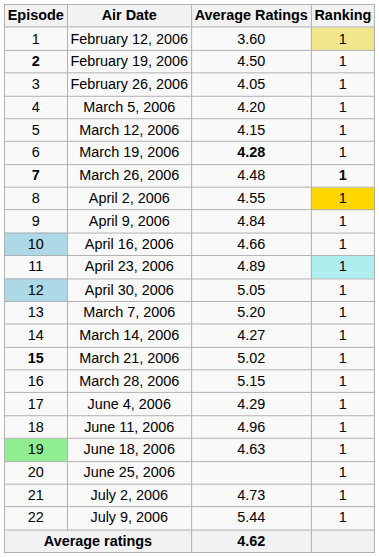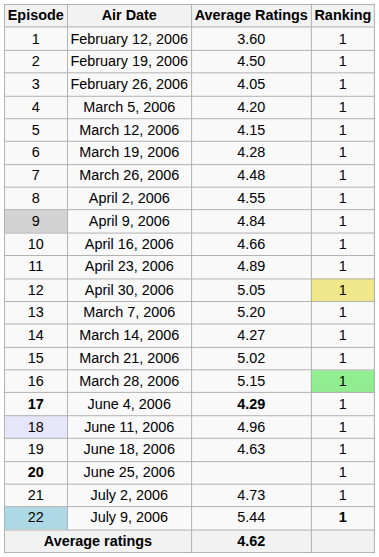(343, 38) khaki background -> (343, 38) no background
(36, 61) bold -> (36, 61) normal
(251, 152) bold -> (251, 152) normal
(36, 175) bold -> (36, 175) normal
(343, 175) bold -> (343, 175) normal
(343, 198) gold background -> (343, 198) no background
(36, 221) no background -> (36, 221) lightgrey background
(36, 244) lightblue background -> (36, 244) no background
(343, 267) paleturquoise background -> (343, 267) no background
(36, 289) lightblue background -> (36, 289) no background
(343, 289) no background -> (343, 289) khaki background
(36, 358) bold -> (36, 358) normal
(343, 381) no background -> (343, 381) lightgreen background
(36, 404) normal -> (36, 404) bold
(251, 404) normal -> (251, 404) bold
(36, 426) no background -> (36, 426) lavender background
(36, 449) lightgreen background -> (36, 449) no background
(36, 472) normal -> (36, 472) bold
(36, 518) no background -> (36, 518) lightblue background
(343, 518) normal -> (343, 518) bold
